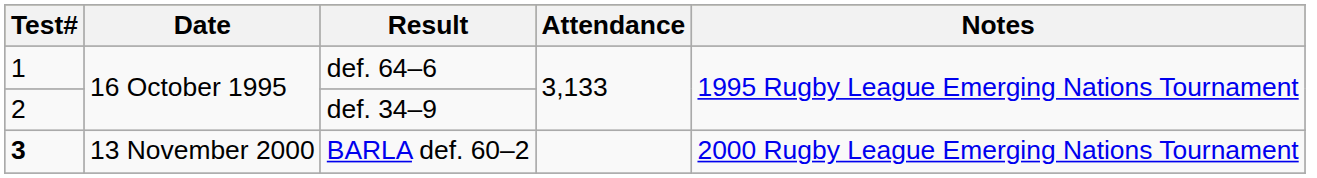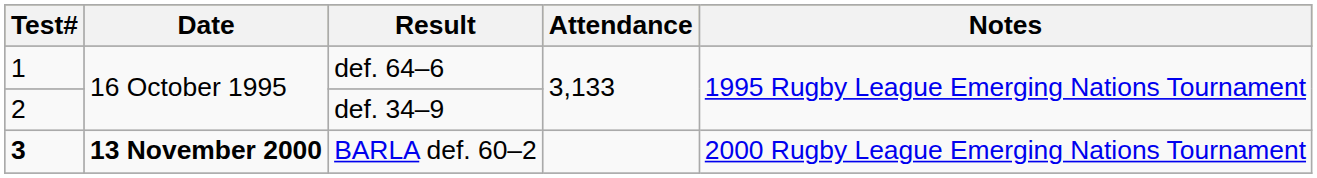(202, 151) normal -> (206, 151) bold
